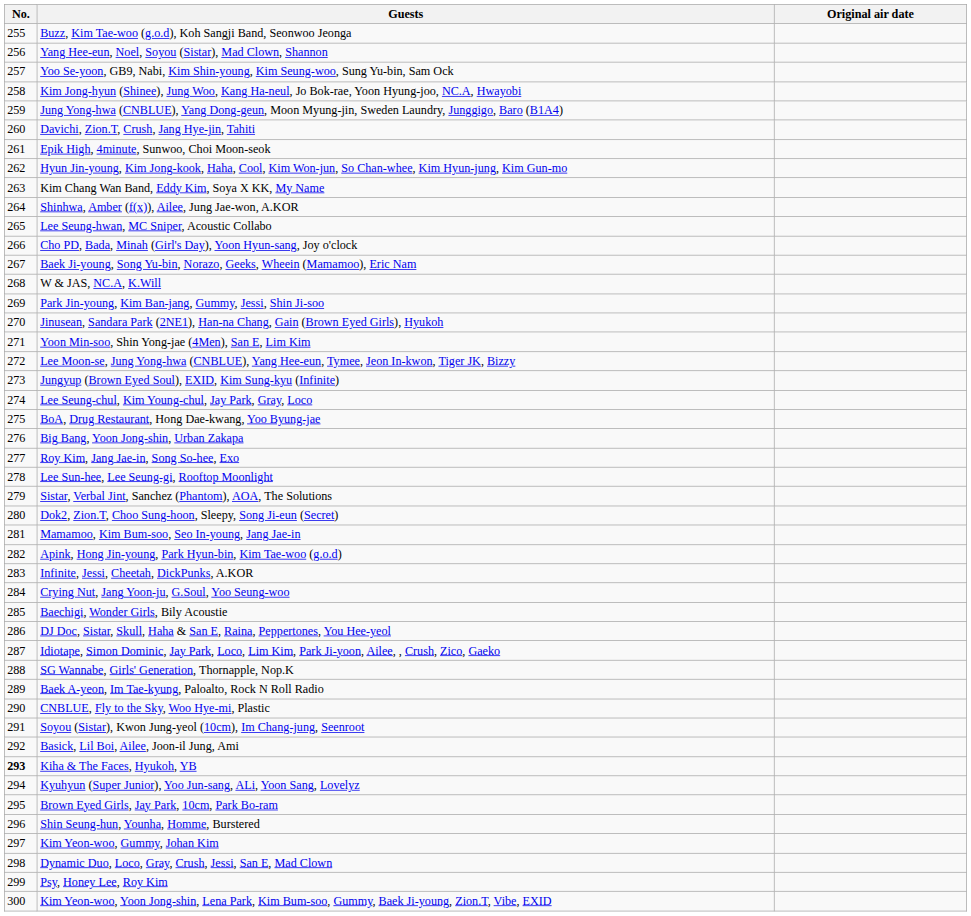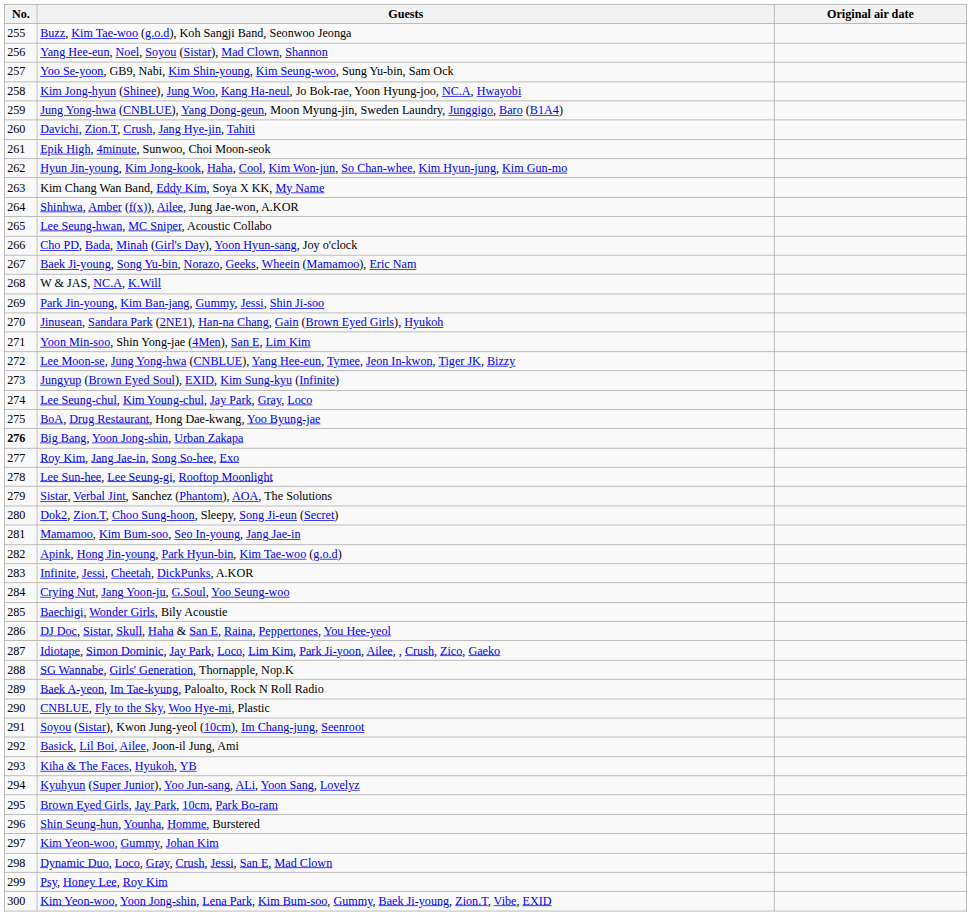(16, 438) normal -> (16, 438) bold
(16, 766) bold -> (16, 766) normal
